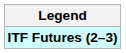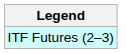(63, 37) bold -> (61, 37) normal
